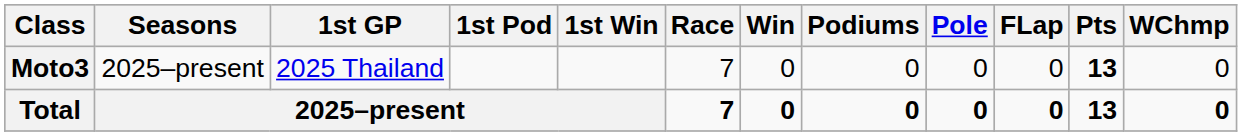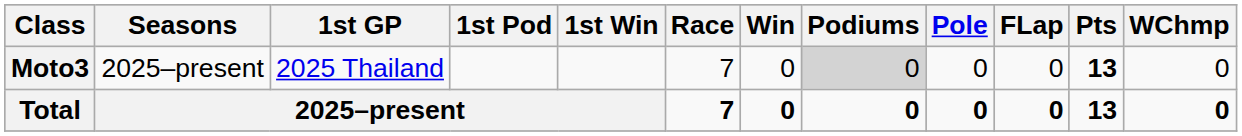(912, 67) no background -> (912, 67) lightgrey background
